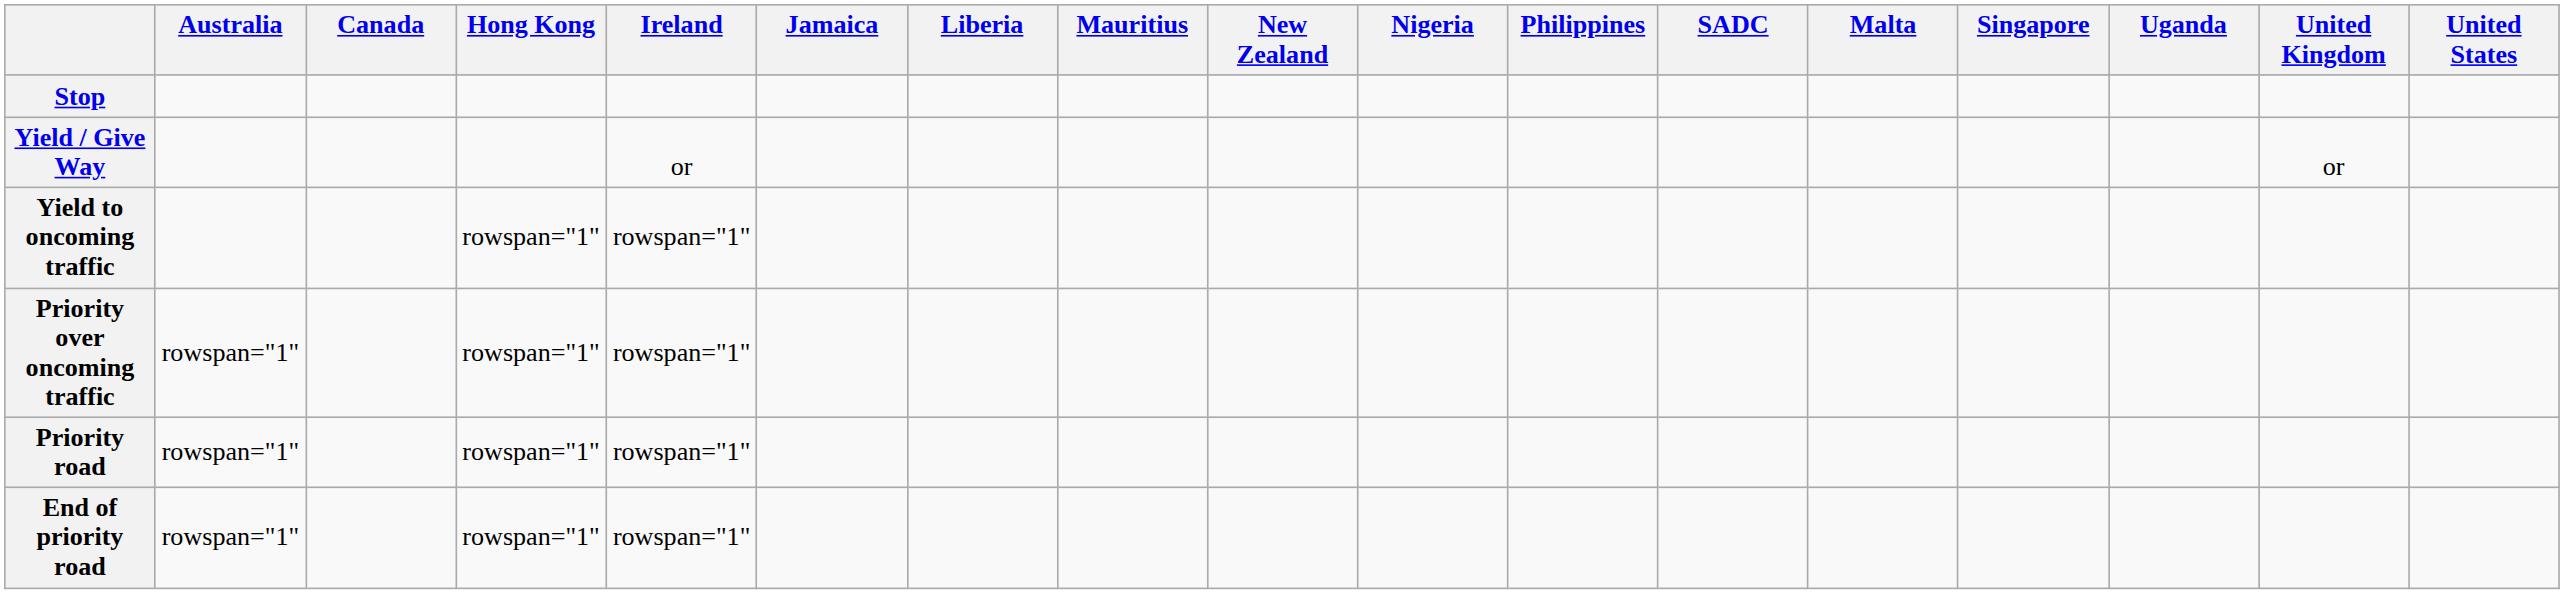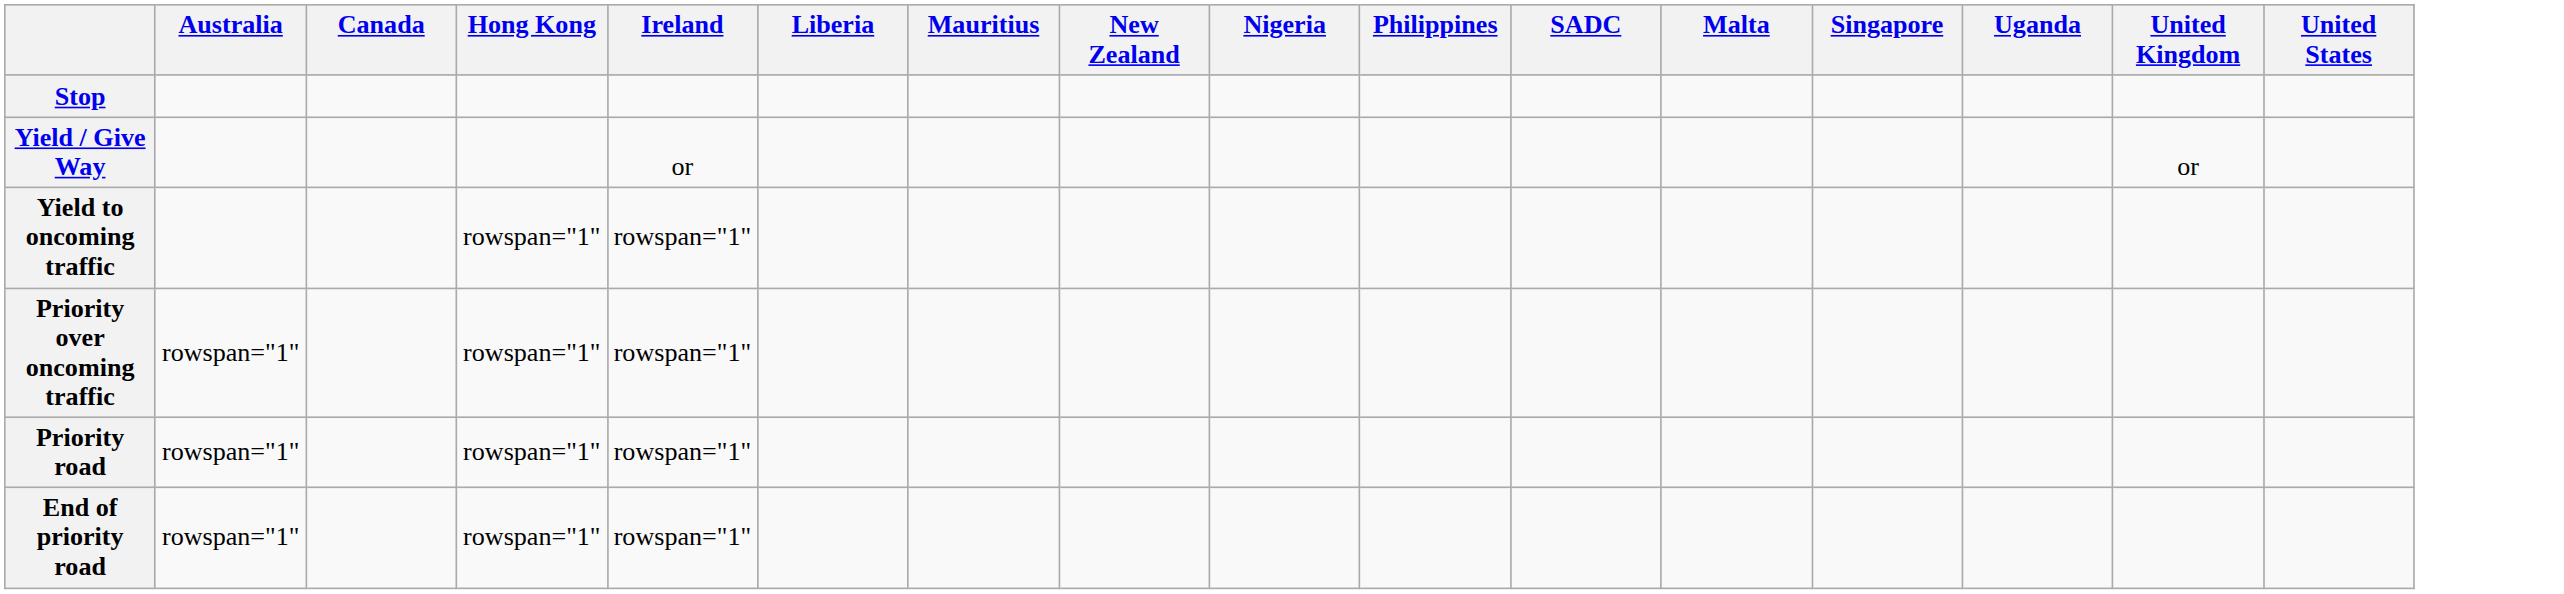- column: (832, 25)
